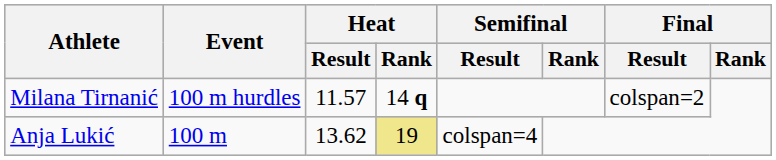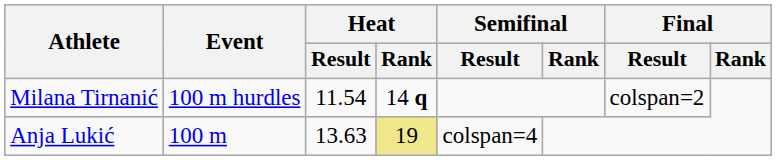(341, 97) 11.57 -> (341, 97) 11.54
(341, 135) 13.62 -> (341, 135) 13.63
